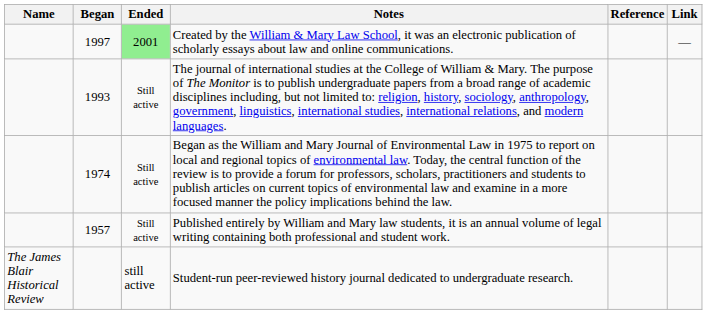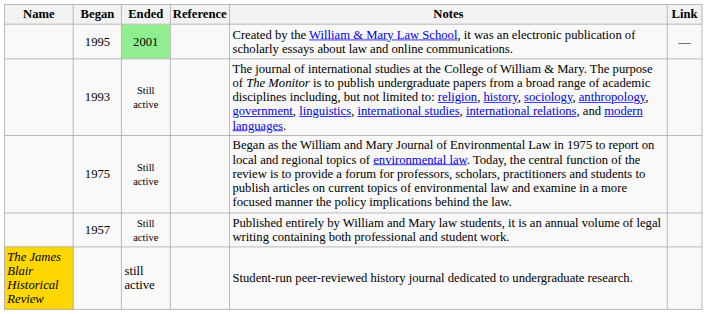columns swapped: (389, 14) <-> (637, 14)
(97, 41) 1997 -> (97, 41) 1995
(97, 174) 1974 -> (97, 174) 1975
(34, 278) no background -> (34, 278) gold background
